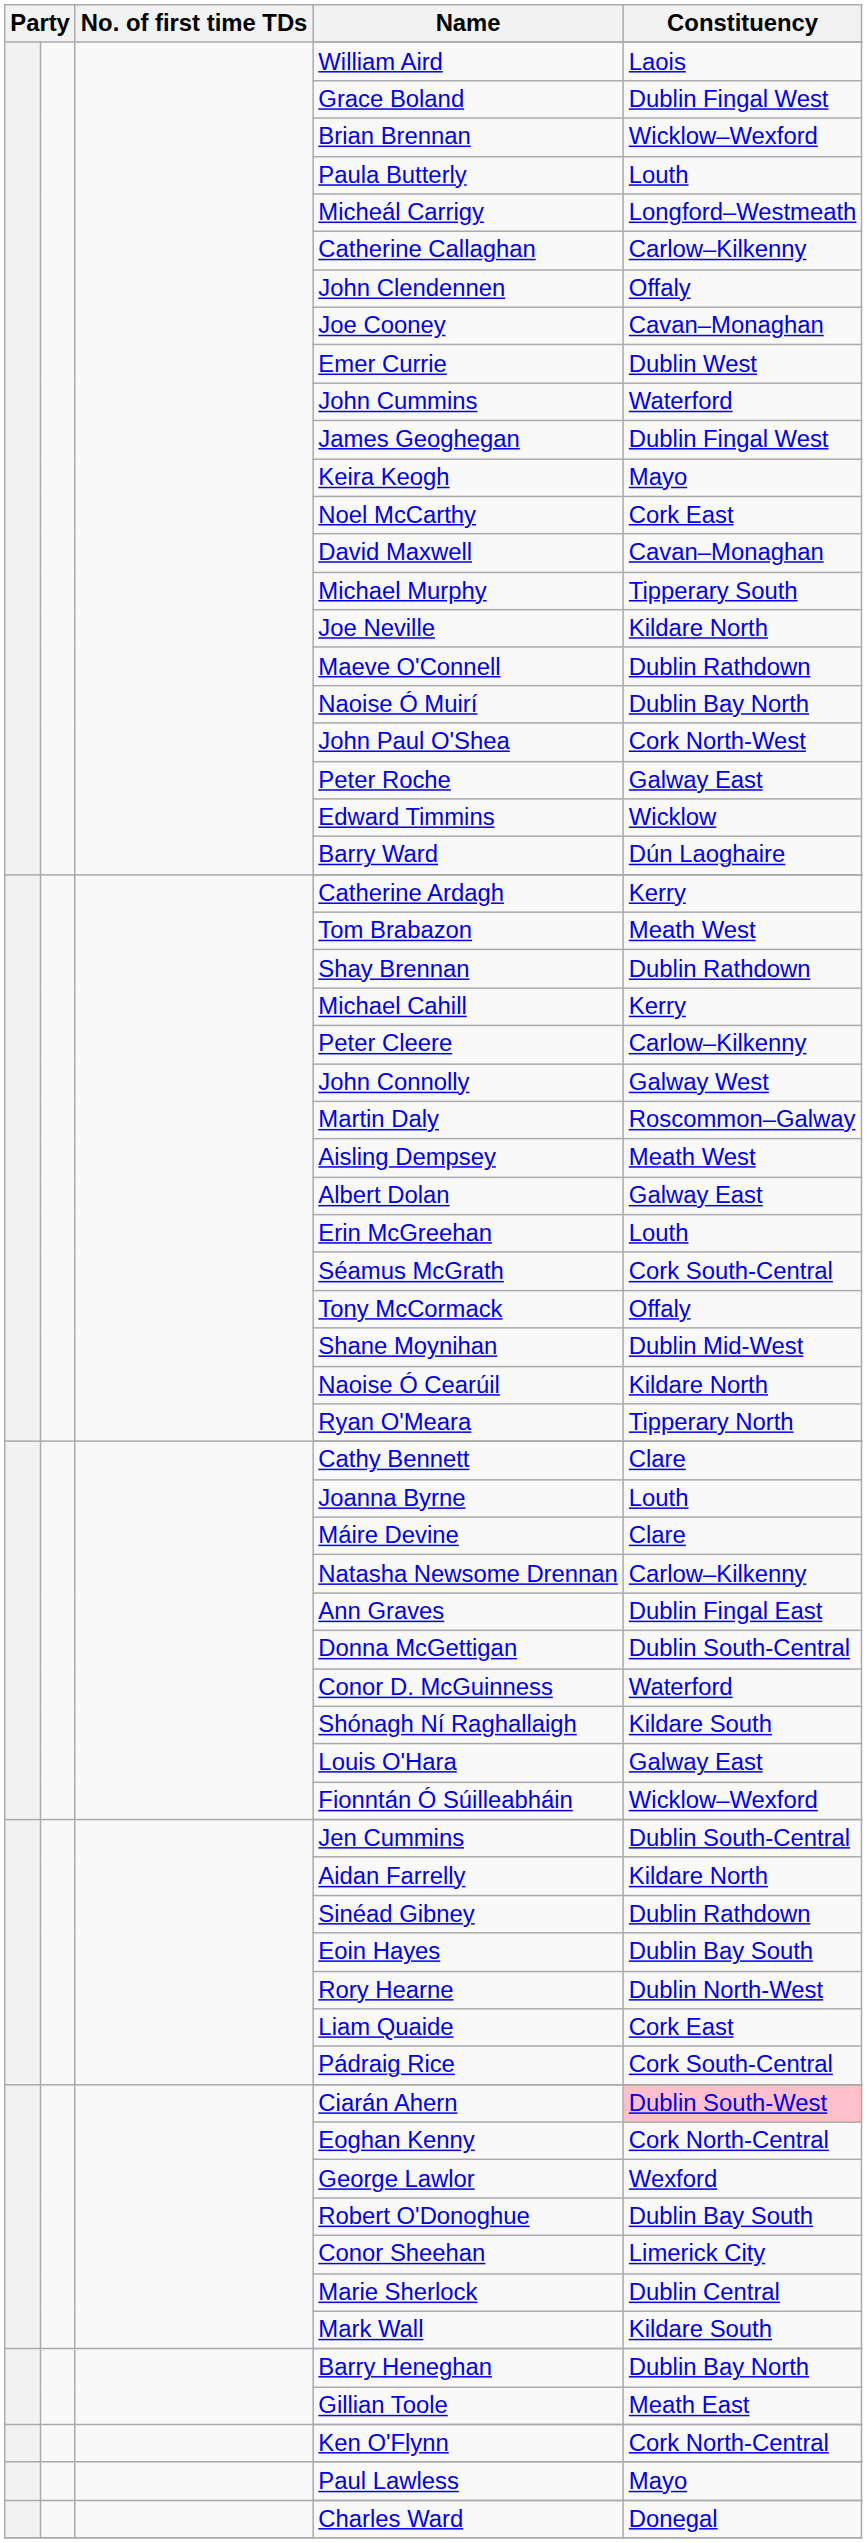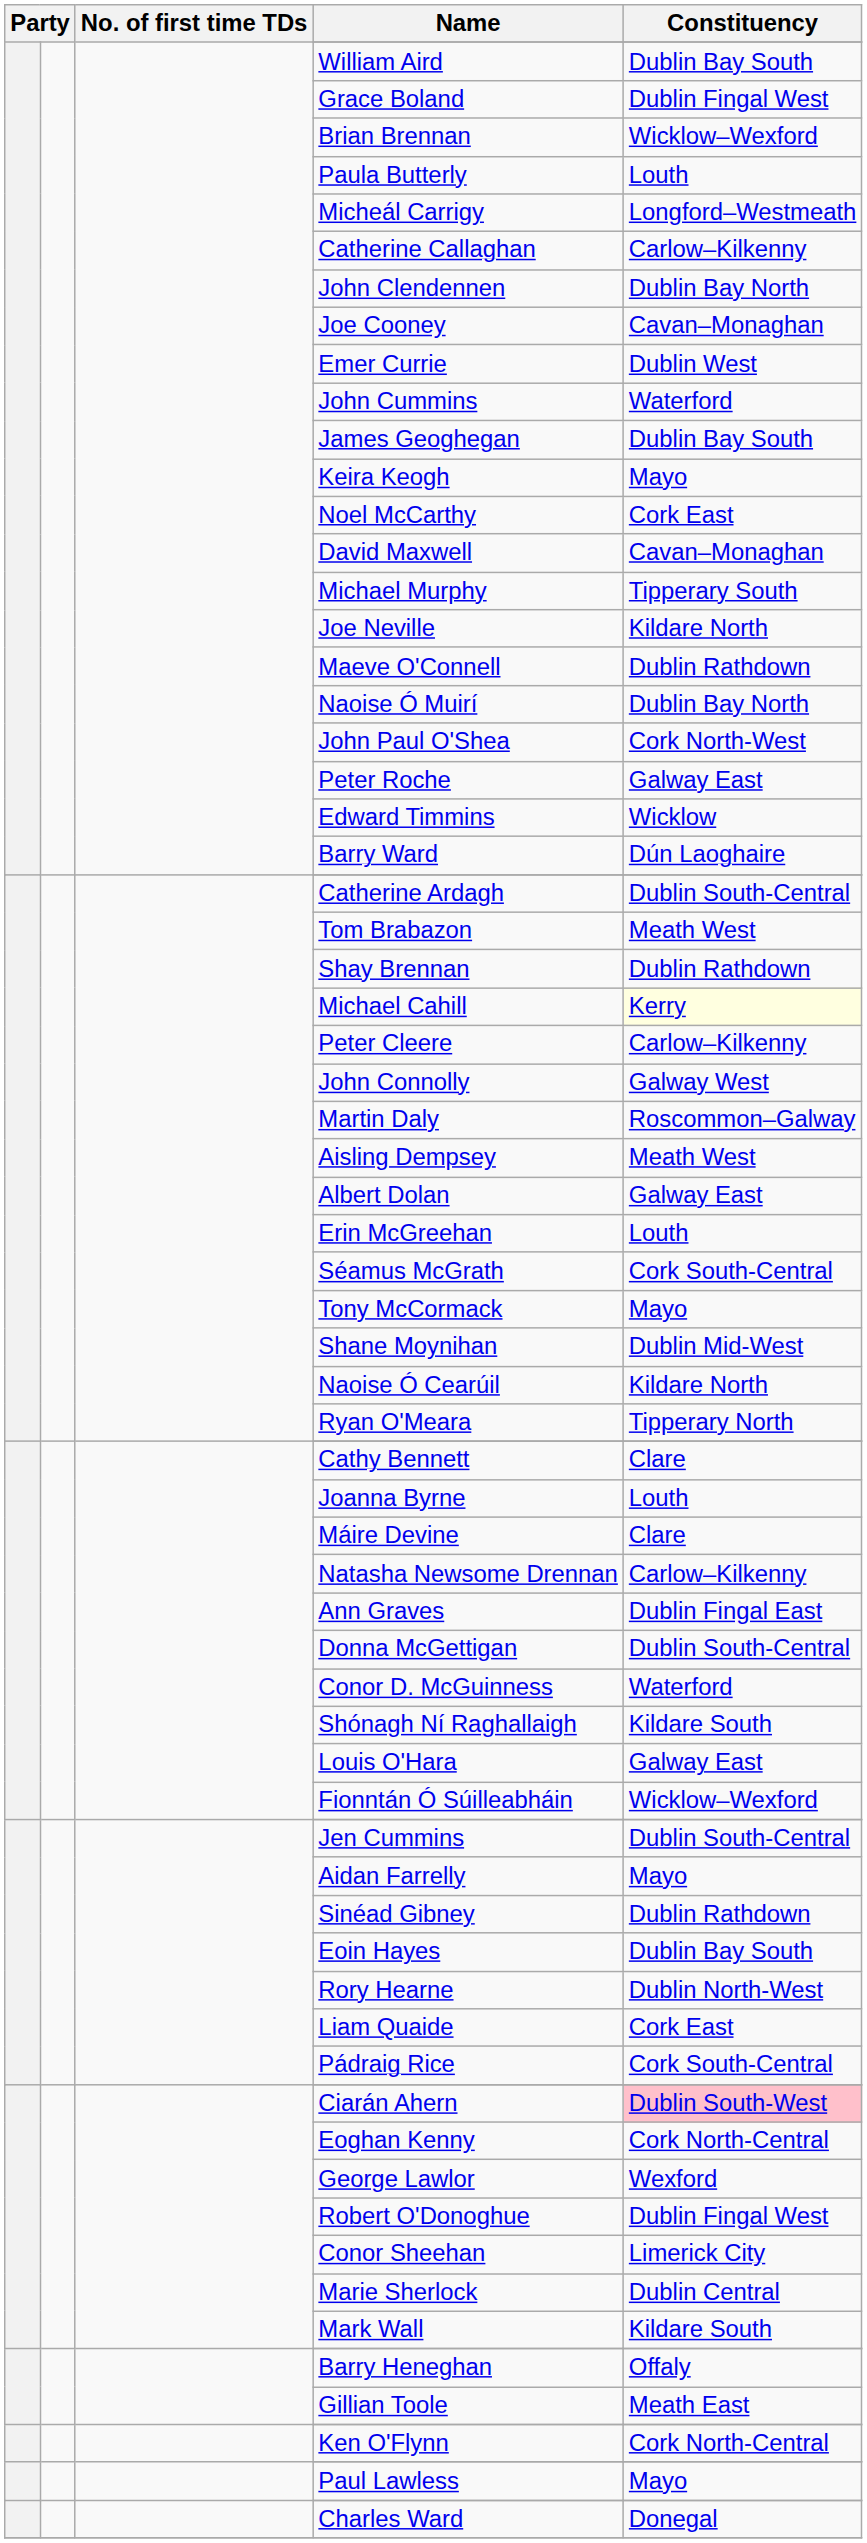(657, 61) Laois -> (721, 61) Dublin Bay South
(660, 288) Offaly -> (719, 288) Dublin Bay North
(729, 439) Dublin Fingal West -> (721, 439) Dublin Bay South
(657, 893) Kerry -> (740, 893) Dublin South-Central
(657, 1006) no background -> (657, 1006) lightyellow background
(660, 1308) Offaly -> (658, 1308) Mayo
(698, 1876) Kildare North -> (658, 1876) Mayo
(721, 2216) Dublin Bay South -> (729, 2216) Dublin Fingal West
(719, 2367) Dublin Bay North -> (660, 2367) Offaly
